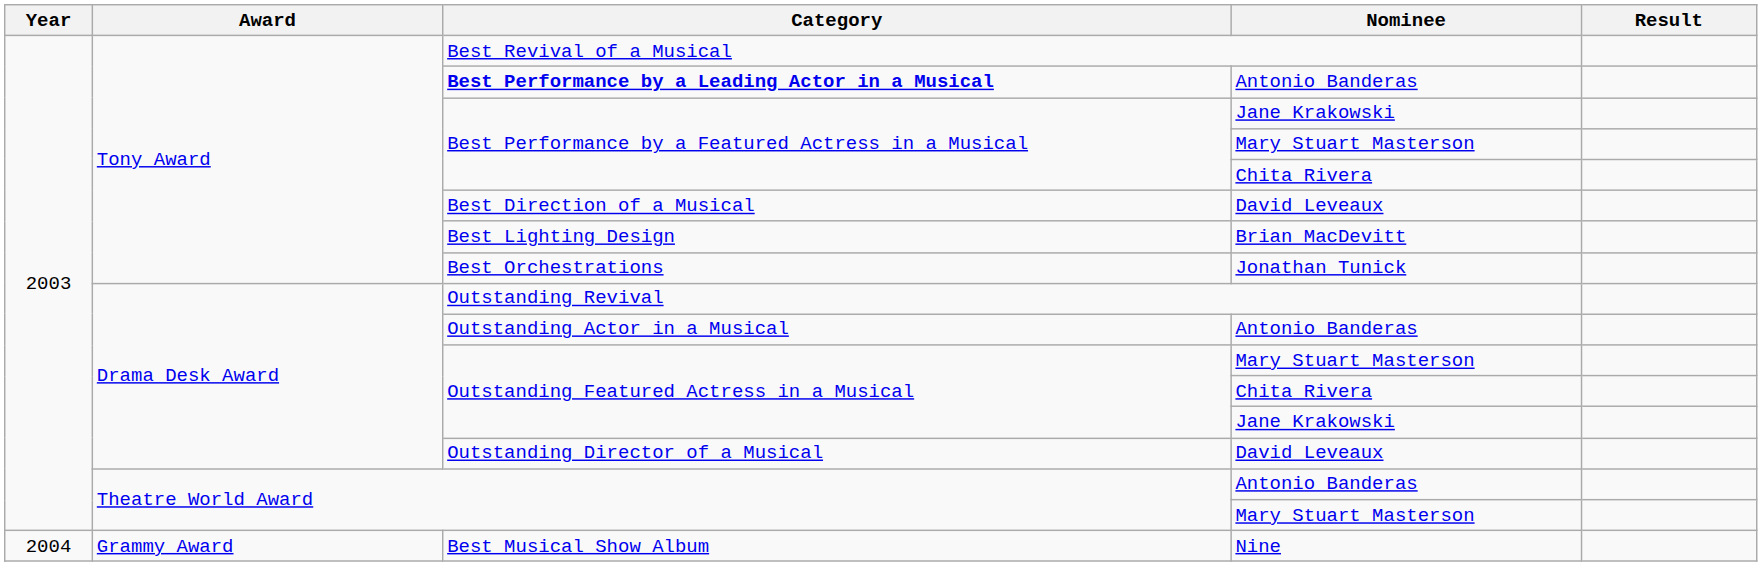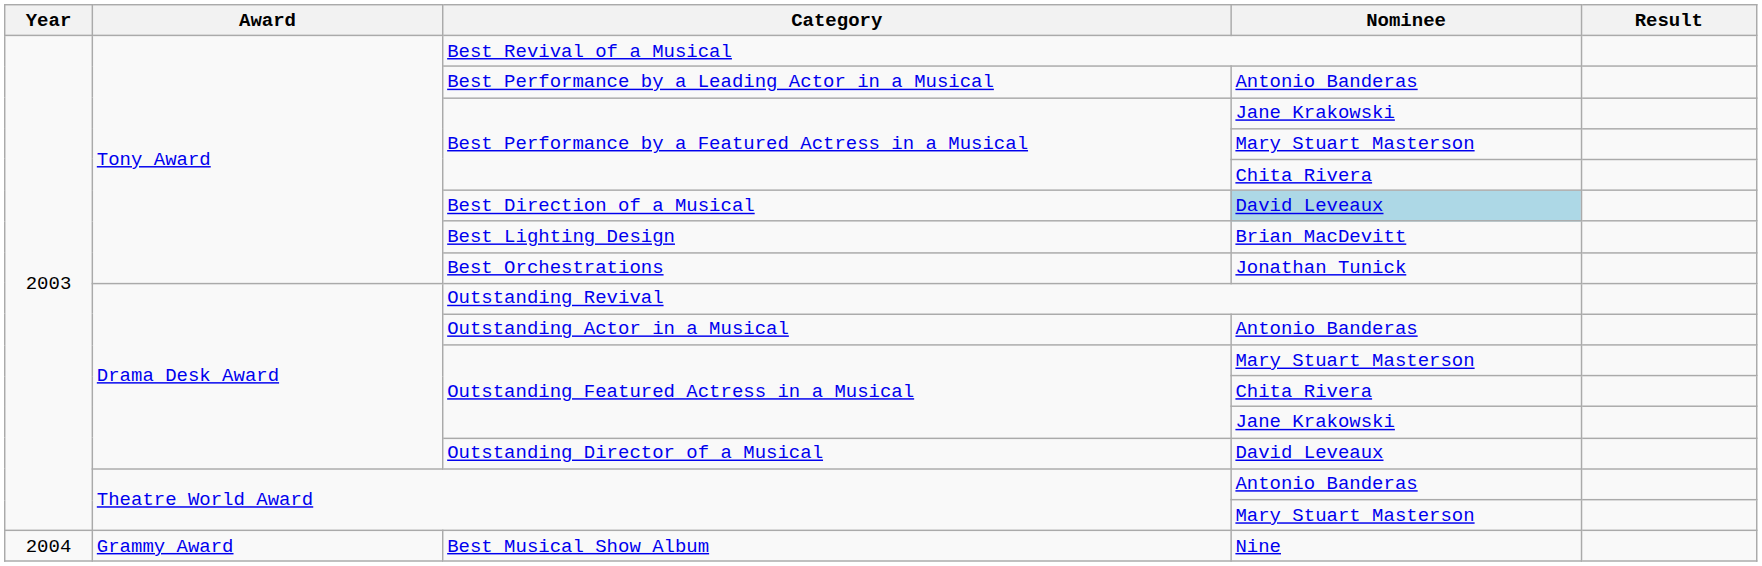(721, 82) bold -> (721, 82) normal
(1309, 206) no background -> (1309, 206) lightblue background
